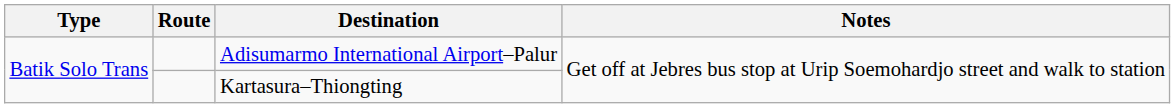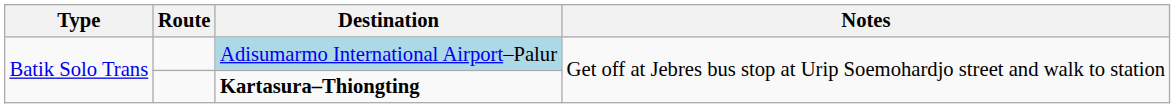(389, 53) no background -> (389, 53) lightblue background
(311, 86) normal -> (320, 86) bold
